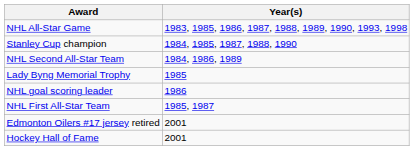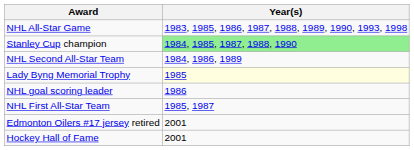(231, 43) no background -> (231, 43) lightgreen background
(175, 75) no background -> (175, 75) lightyellow background
